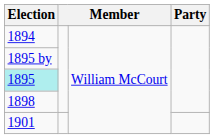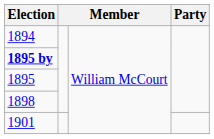(30, 58) normal -> (30, 58) bold
(21, 79) paleturquoise background -> (21, 79) no background
